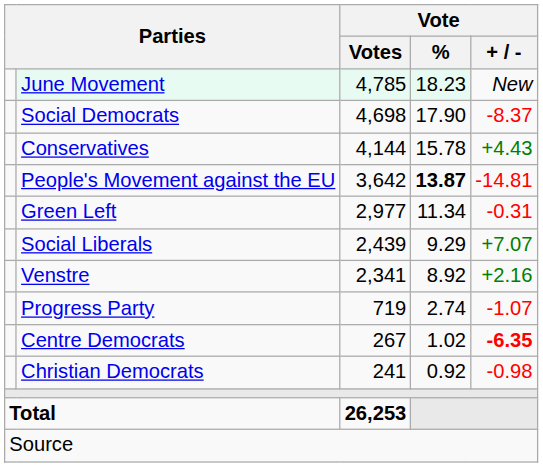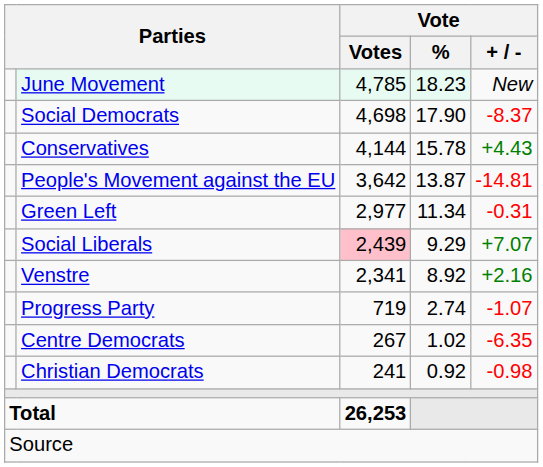(441, 180) bold -> (441, 180) normal
(381, 244) no background -> (381, 244) pink background
(510, 340) bold -> (510, 340) normal
